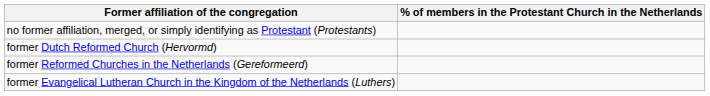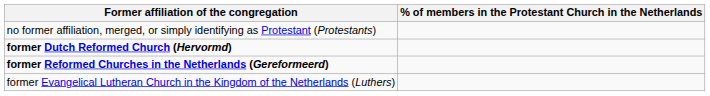(112, 47) normal -> (119, 47) bold
(157, 64) normal -> (168, 64) bold
